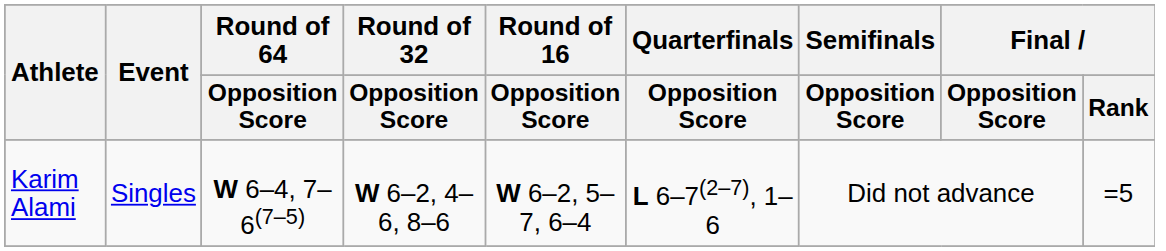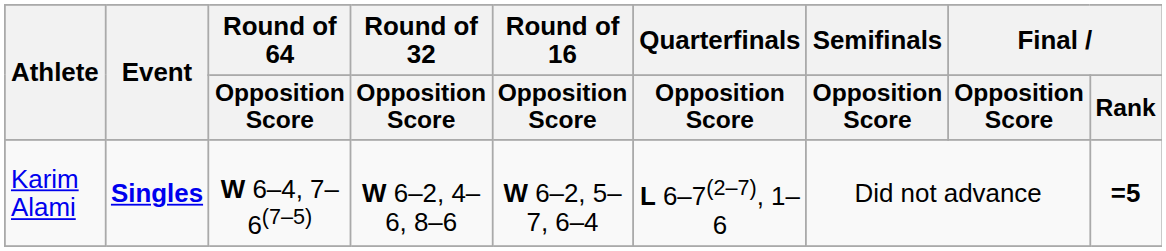(153, 193) normal -> (157, 193) bold
(1118, 193) normal -> (1126, 193) bold
